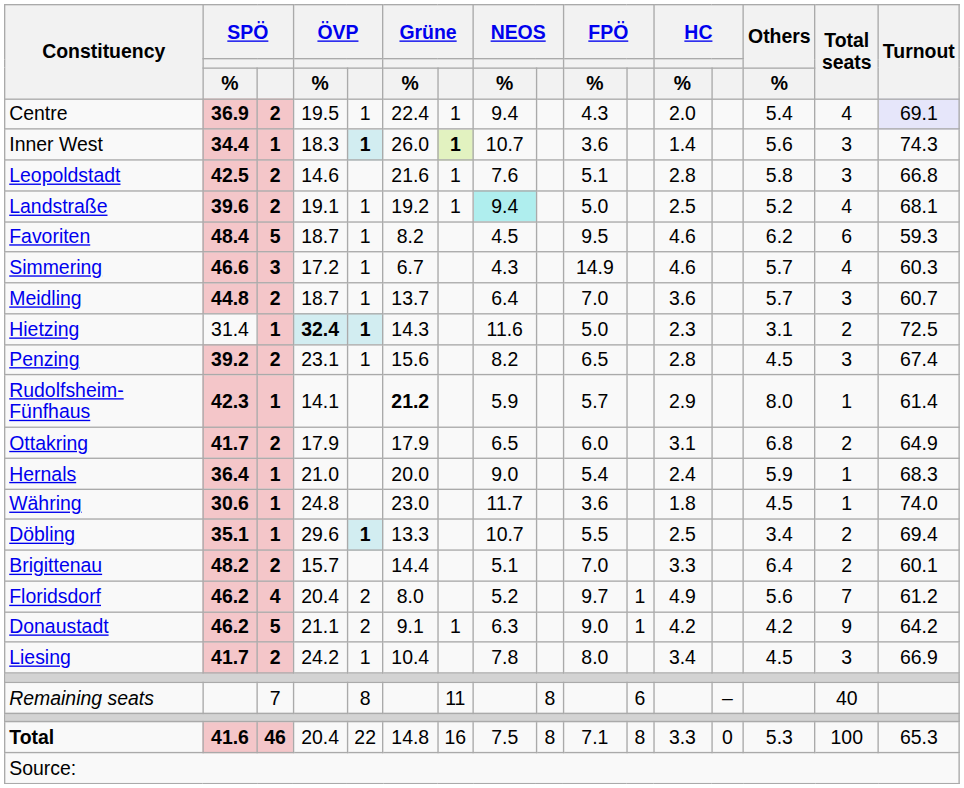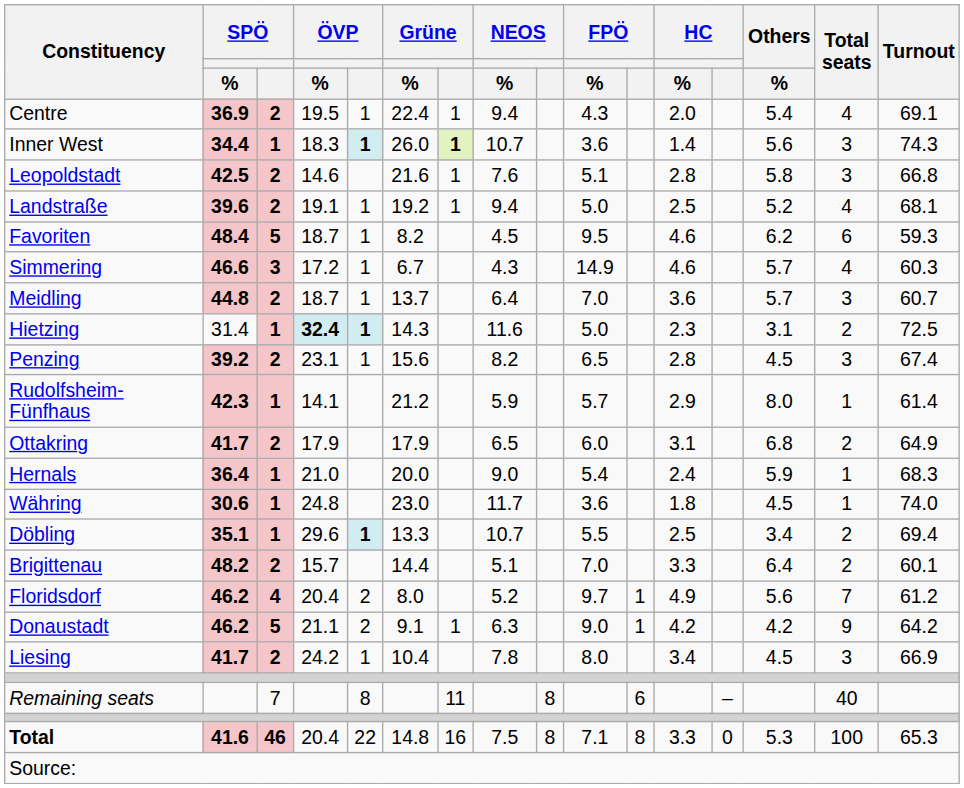(919, 114) lavender background -> (919, 114) no background
(505, 206) paleturquoise background -> (505, 206) no background
(410, 401) bold -> (410, 401) normal
